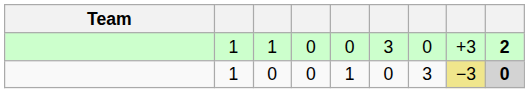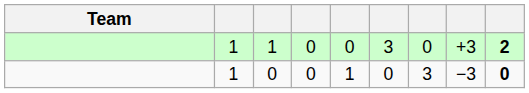(466, 74) khaki background -> (466, 74) no background
(505, 74) lightgrey background -> (505, 74) no background
